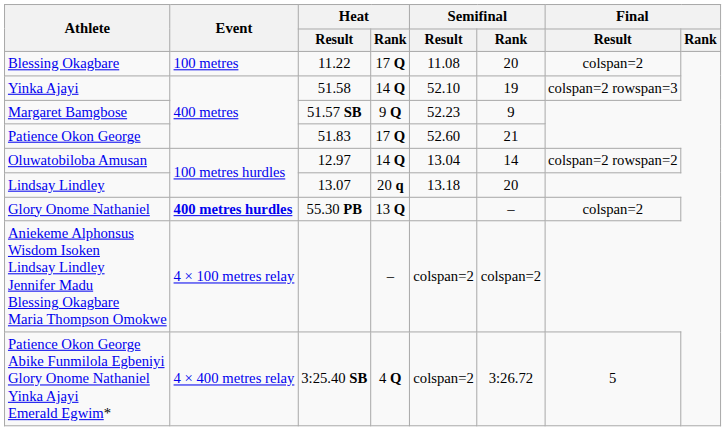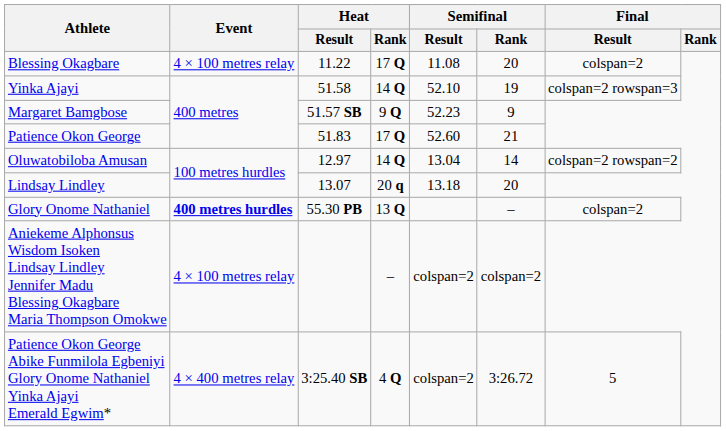(206, 64) 100 metres -> (234, 64) 4 × 100 metres relay
